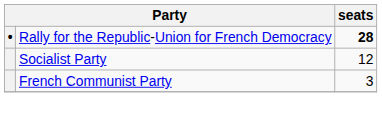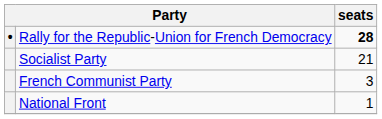(366, 59) 12 -> (366, 59) 21
+ row: (62, 103)
